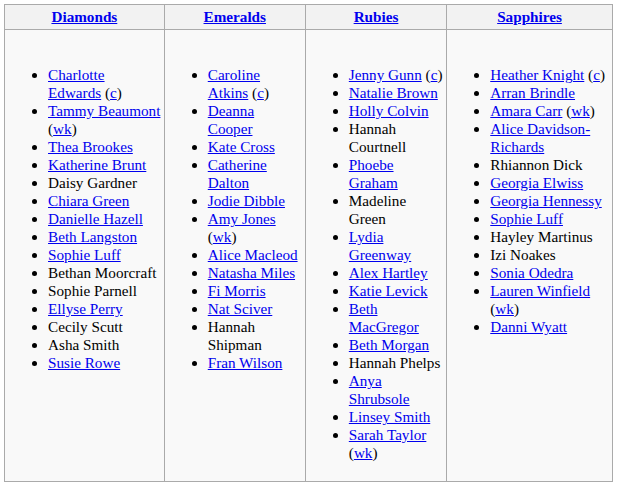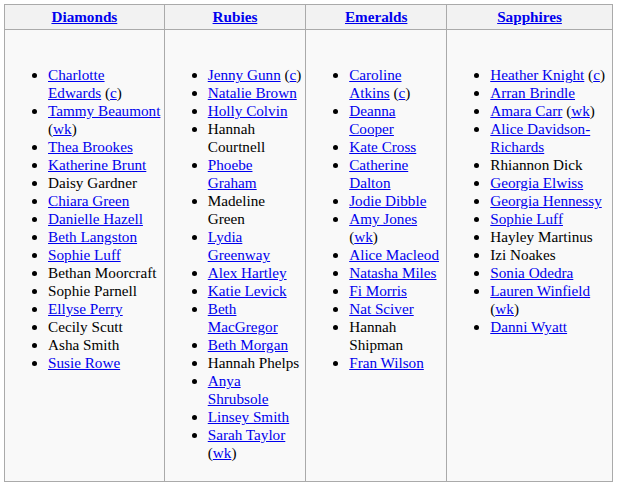columns swapped: (235, 17) <-> (376, 17)
